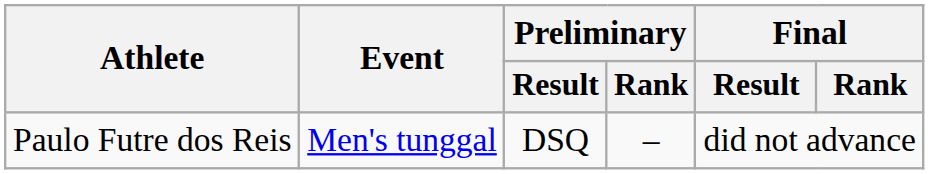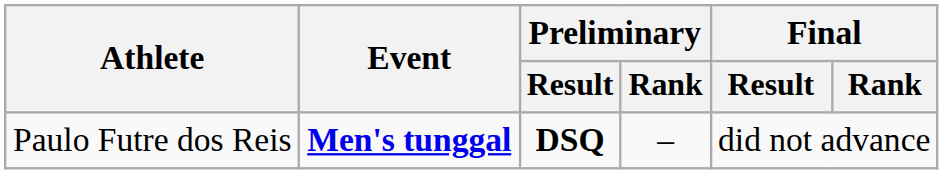(402, 140) normal -> (409, 140) bold
(556, 140) normal -> (570, 140) bold
